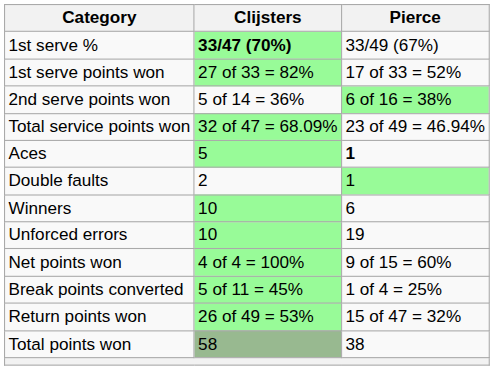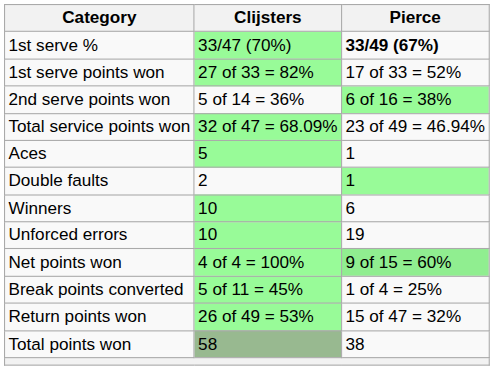(245, 45) bold -> (245, 45) normal
(392, 45) normal -> (392, 45) bold
(350, 153) bold -> (350, 153) normal
(399, 262) no background -> (399, 262) lightgreen background
